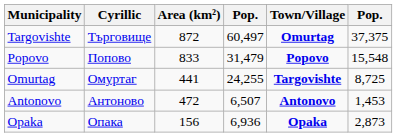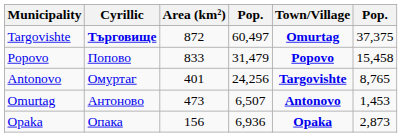(119, 36) normal -> (122, 36) bold
(370, 57) 15,548 -> (375, 57) 15,458
(31, 79) Omurtag -> (34, 79) Antonovo
(189, 79) 441 -> (194, 79) 401
(245, 79) 24,255 -> (250, 79) 24,256
(370, 79) 8,725 -> (375, 79) 8,765
(34, 100) Antonovo -> (31, 100) Omurtag
(189, 100) 472 -> (194, 100) 473
